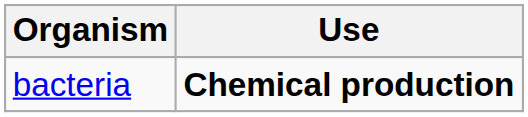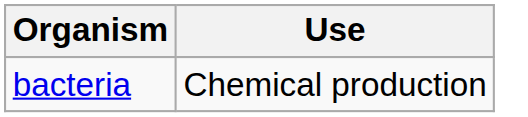(349, 83) bold -> (335, 83) normal
